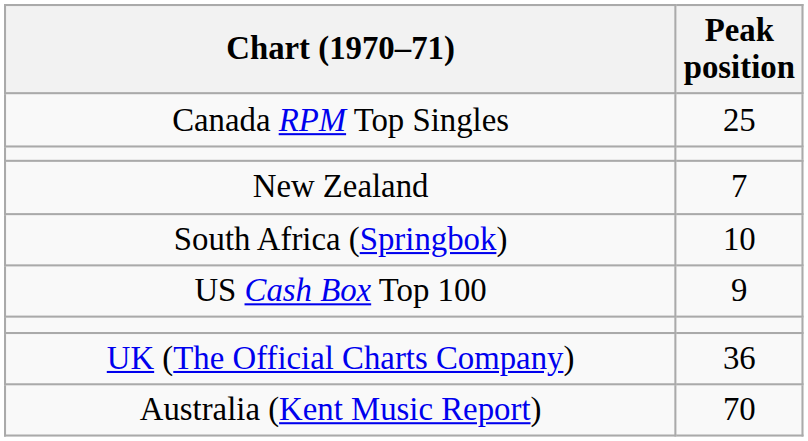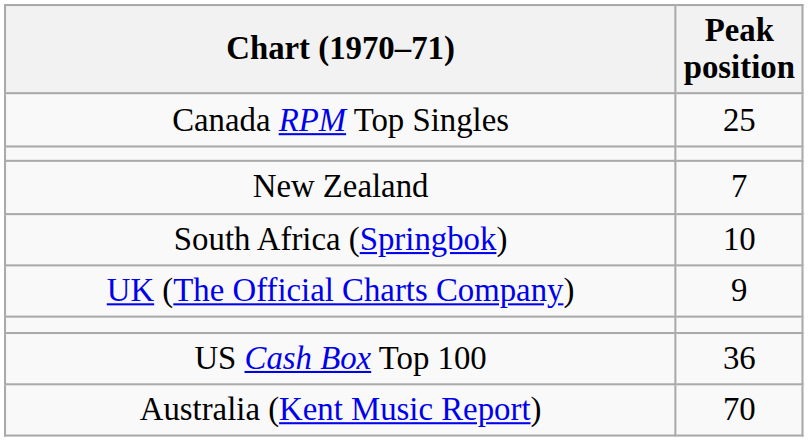(341, 290) US Cash Box Top 100 -> (341, 290) UK (The Official Charts Company)
(341, 357) UK (The Official Charts Company) -> (341, 357) US Cash Box Top 100
